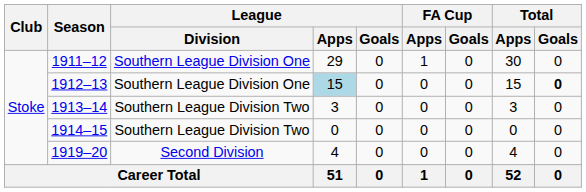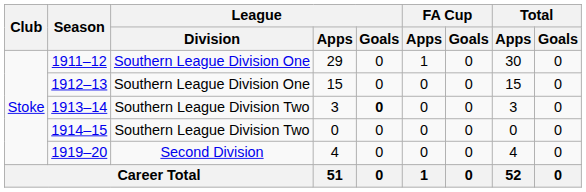(335, 84) lightblue background -> (335, 84) no background
(558, 84) bold -> (558, 84) normal
(379, 107) normal -> (379, 107) bold
